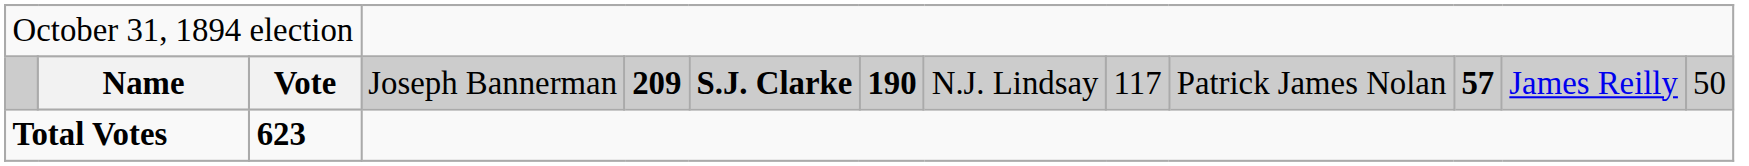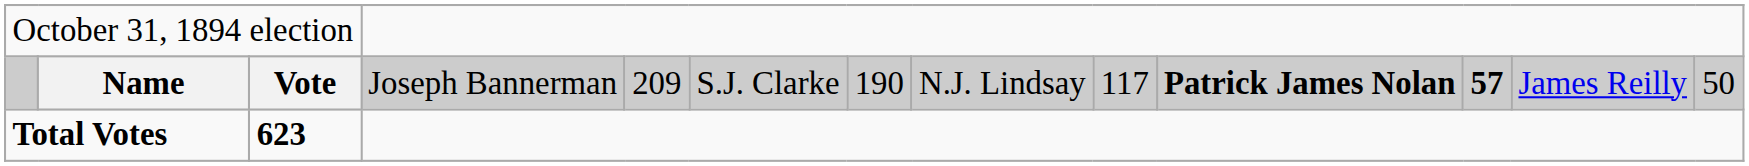(657, 82) bold -> (657, 82) normal
(774, 82) bold -> (768, 82) normal
(892, 82) bold -> (879, 82) normal
(1311, 82) normal -> (1310, 82) bold
